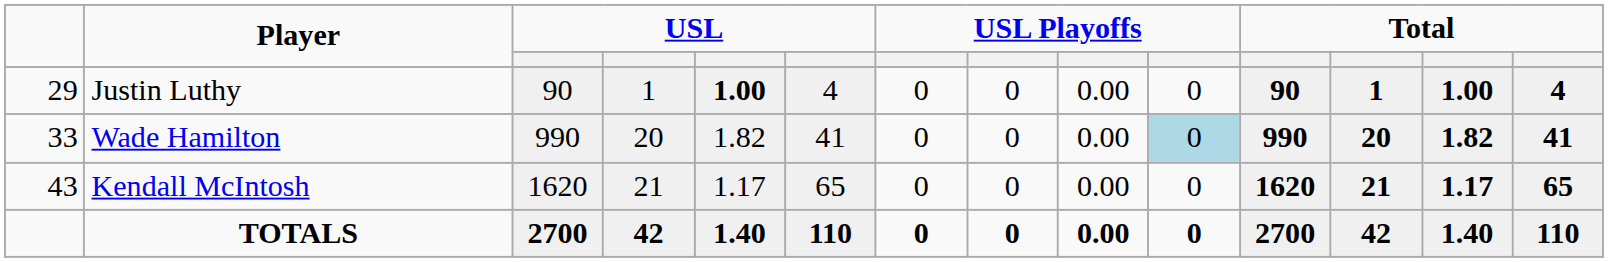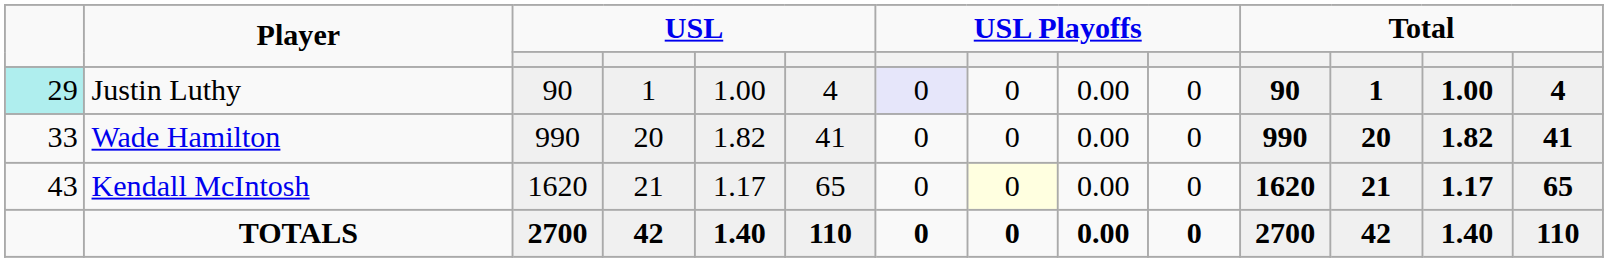(63, 89) no background -> (63, 89) paleturquoise background
(739, 89) bold -> (739, 89) normal
(921, 89) no background -> (921, 89) lavender background
(1194, 137) lightblue background -> (1194, 137) no background
(1012, 185) no background -> (1012, 185) lightyellow background
